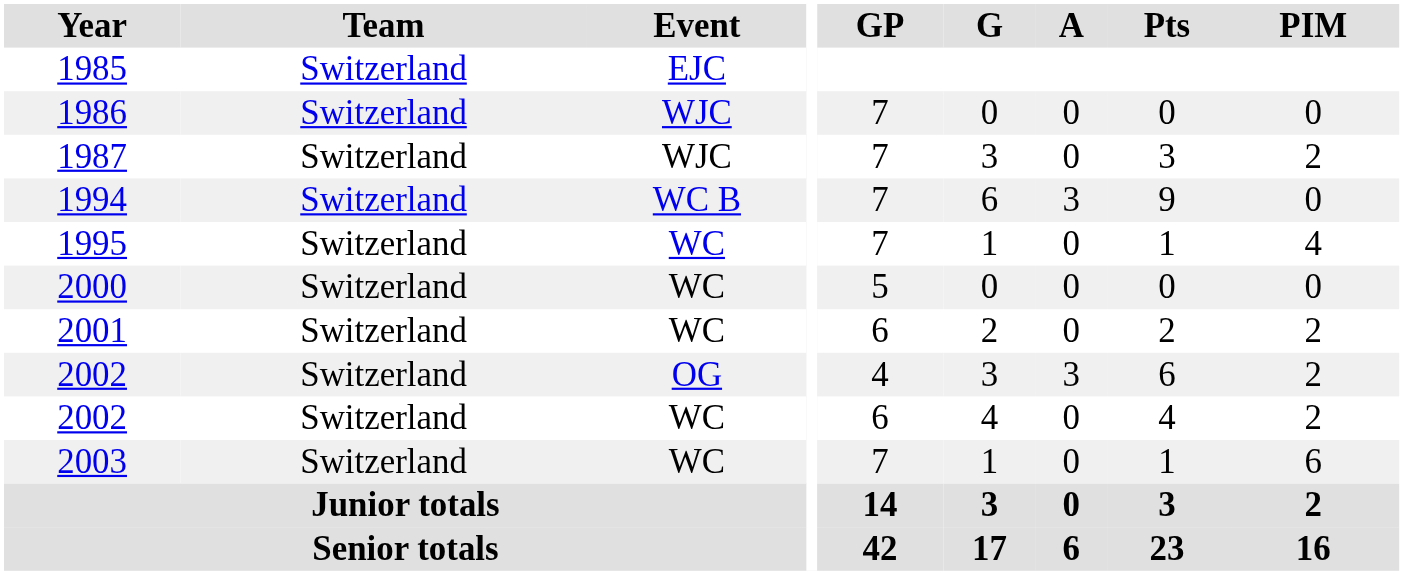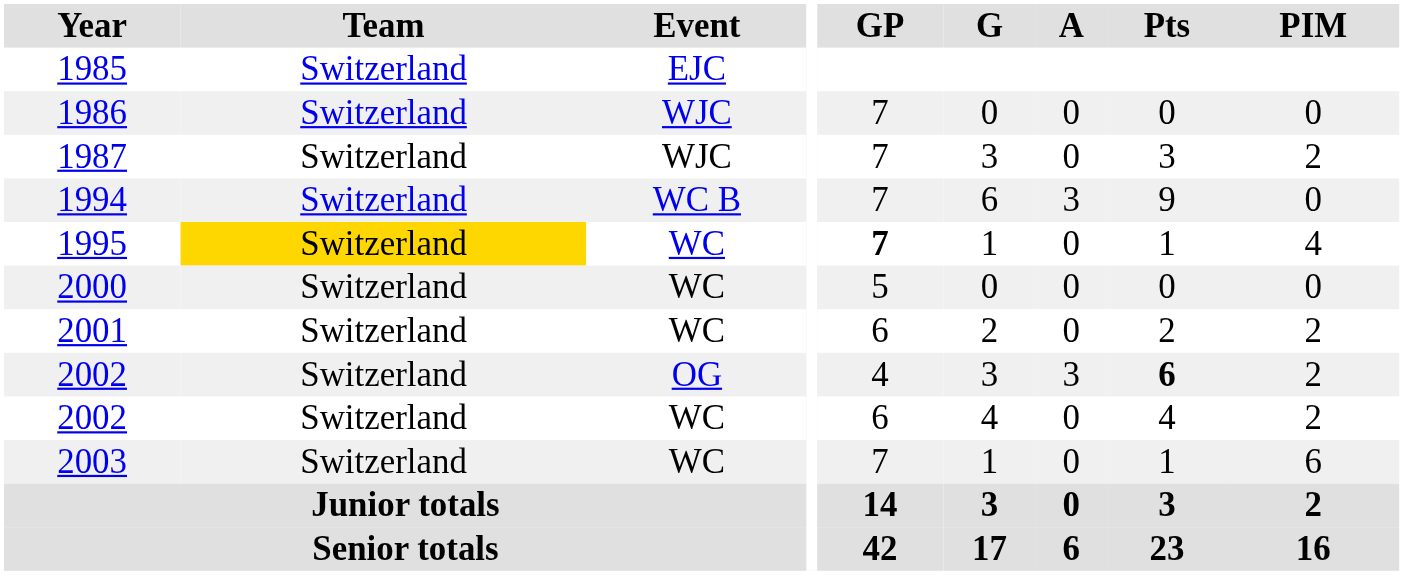(384, 243) no background -> (384, 243) gold background
(880, 243) normal -> (880, 243) bold
(1167, 374) normal -> (1167, 374) bold
